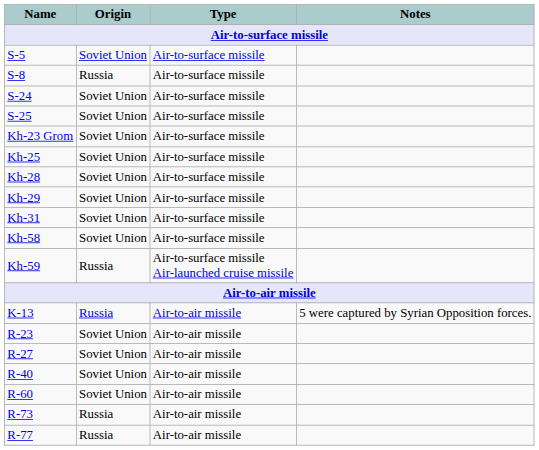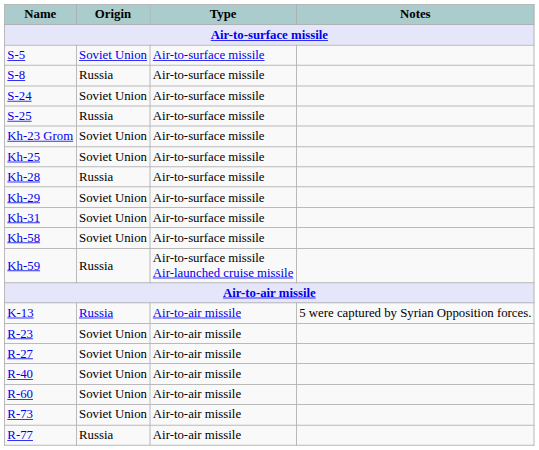(113, 116) Soviet Union -> (96, 116) Russia
(113, 177) Soviet Union -> (96, 177) Russia
(96, 414) Russia -> (113, 414) Soviet Union
